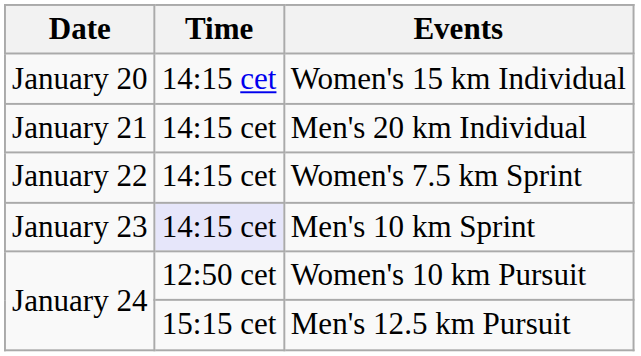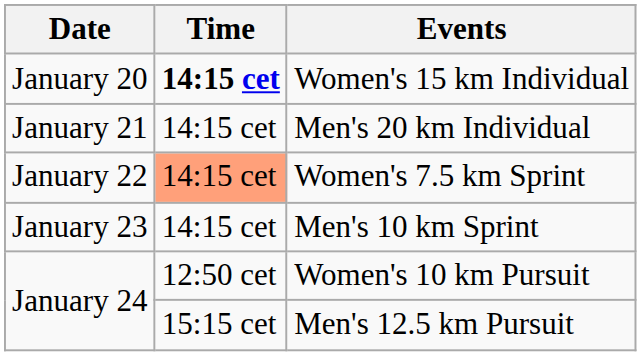(219, 78) normal -> (221, 78) bold
(219, 176) no background -> (219, 176) lightsalmon background
(219, 226) lavender background -> (219, 226) no background
